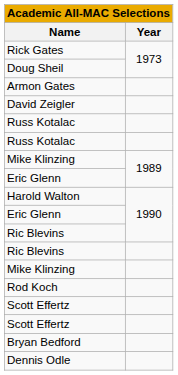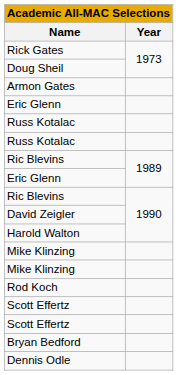(41, 104) David Zeigler -> (34, 104) Eric Glenn
(41, 159) Mike Klinzing -> (36, 159) Ric Blevins
(43, 196) Harold Walton -> (36, 196) Ric Blevins
(34, 214) Eric Glenn -> (41, 214) David Zeigler
(36, 232) Ric Blevins -> (43, 232) Harold Walton
(36, 251) Ric Blevins -> (41, 251) Mike Klinzing
